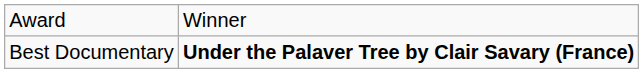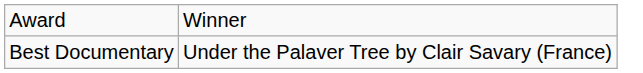(409, 52) bold -> (397, 52) normal
